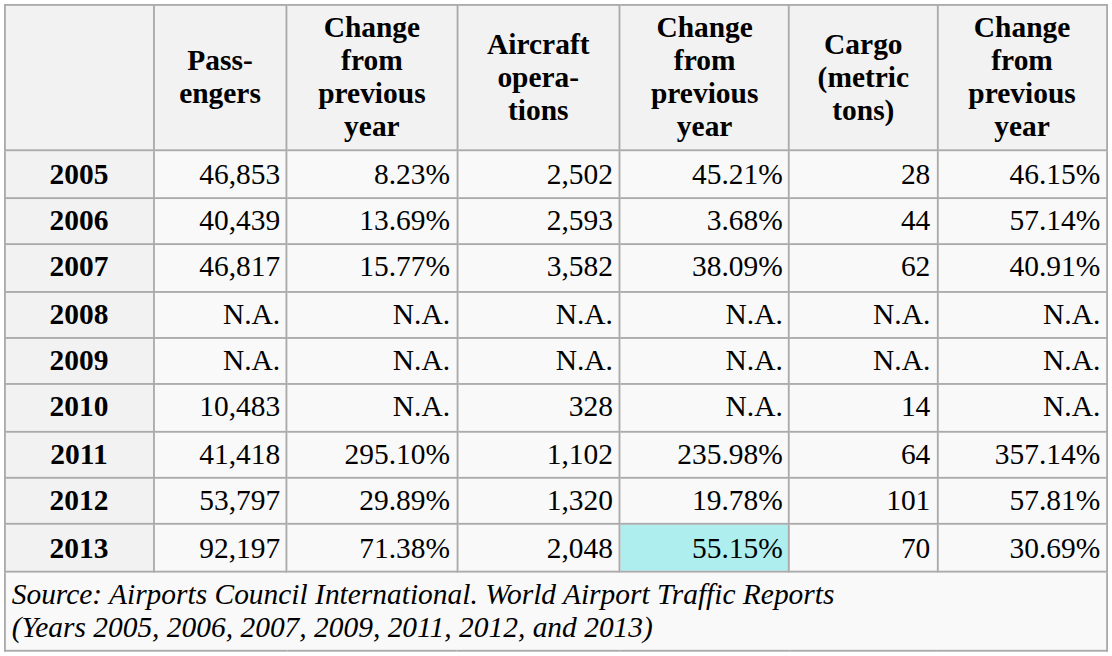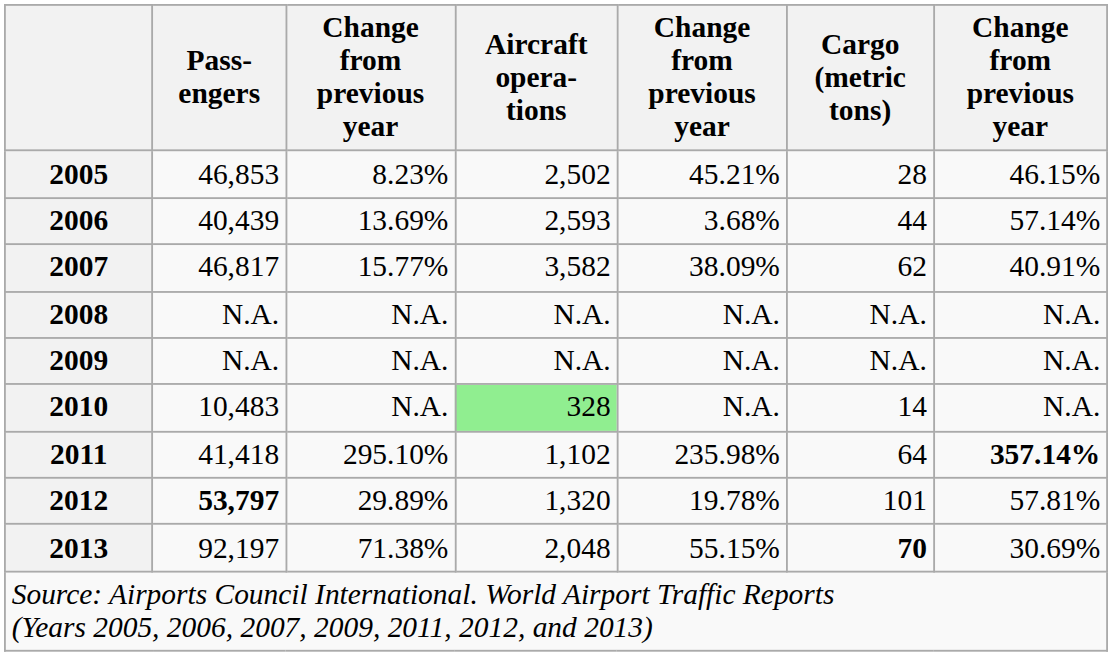(591, 407) no background -> (589, 407) lightgreen background
(1048, 454) normal -> (1045, 454) bold
(240, 500) normal -> (239, 500) bold
(737, 547) paleturquoise background -> (734, 547) no background
(916, 547) normal -> (912, 547) bold
